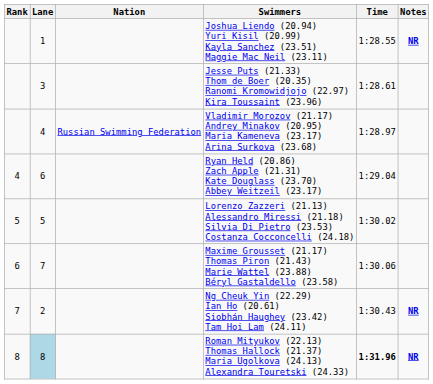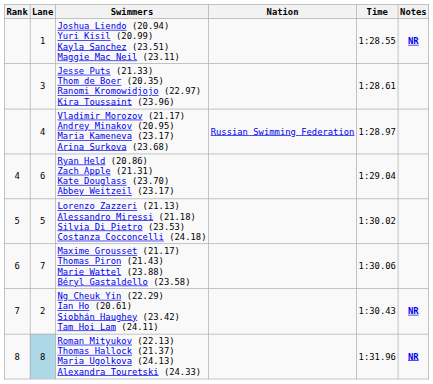columns swapped: (129, 12) <-> (280, 12)
(377, 356) bold -> (377, 356) normal
